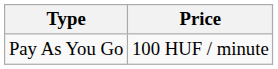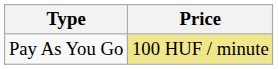(200, 49) no background -> (200, 49) khaki background
